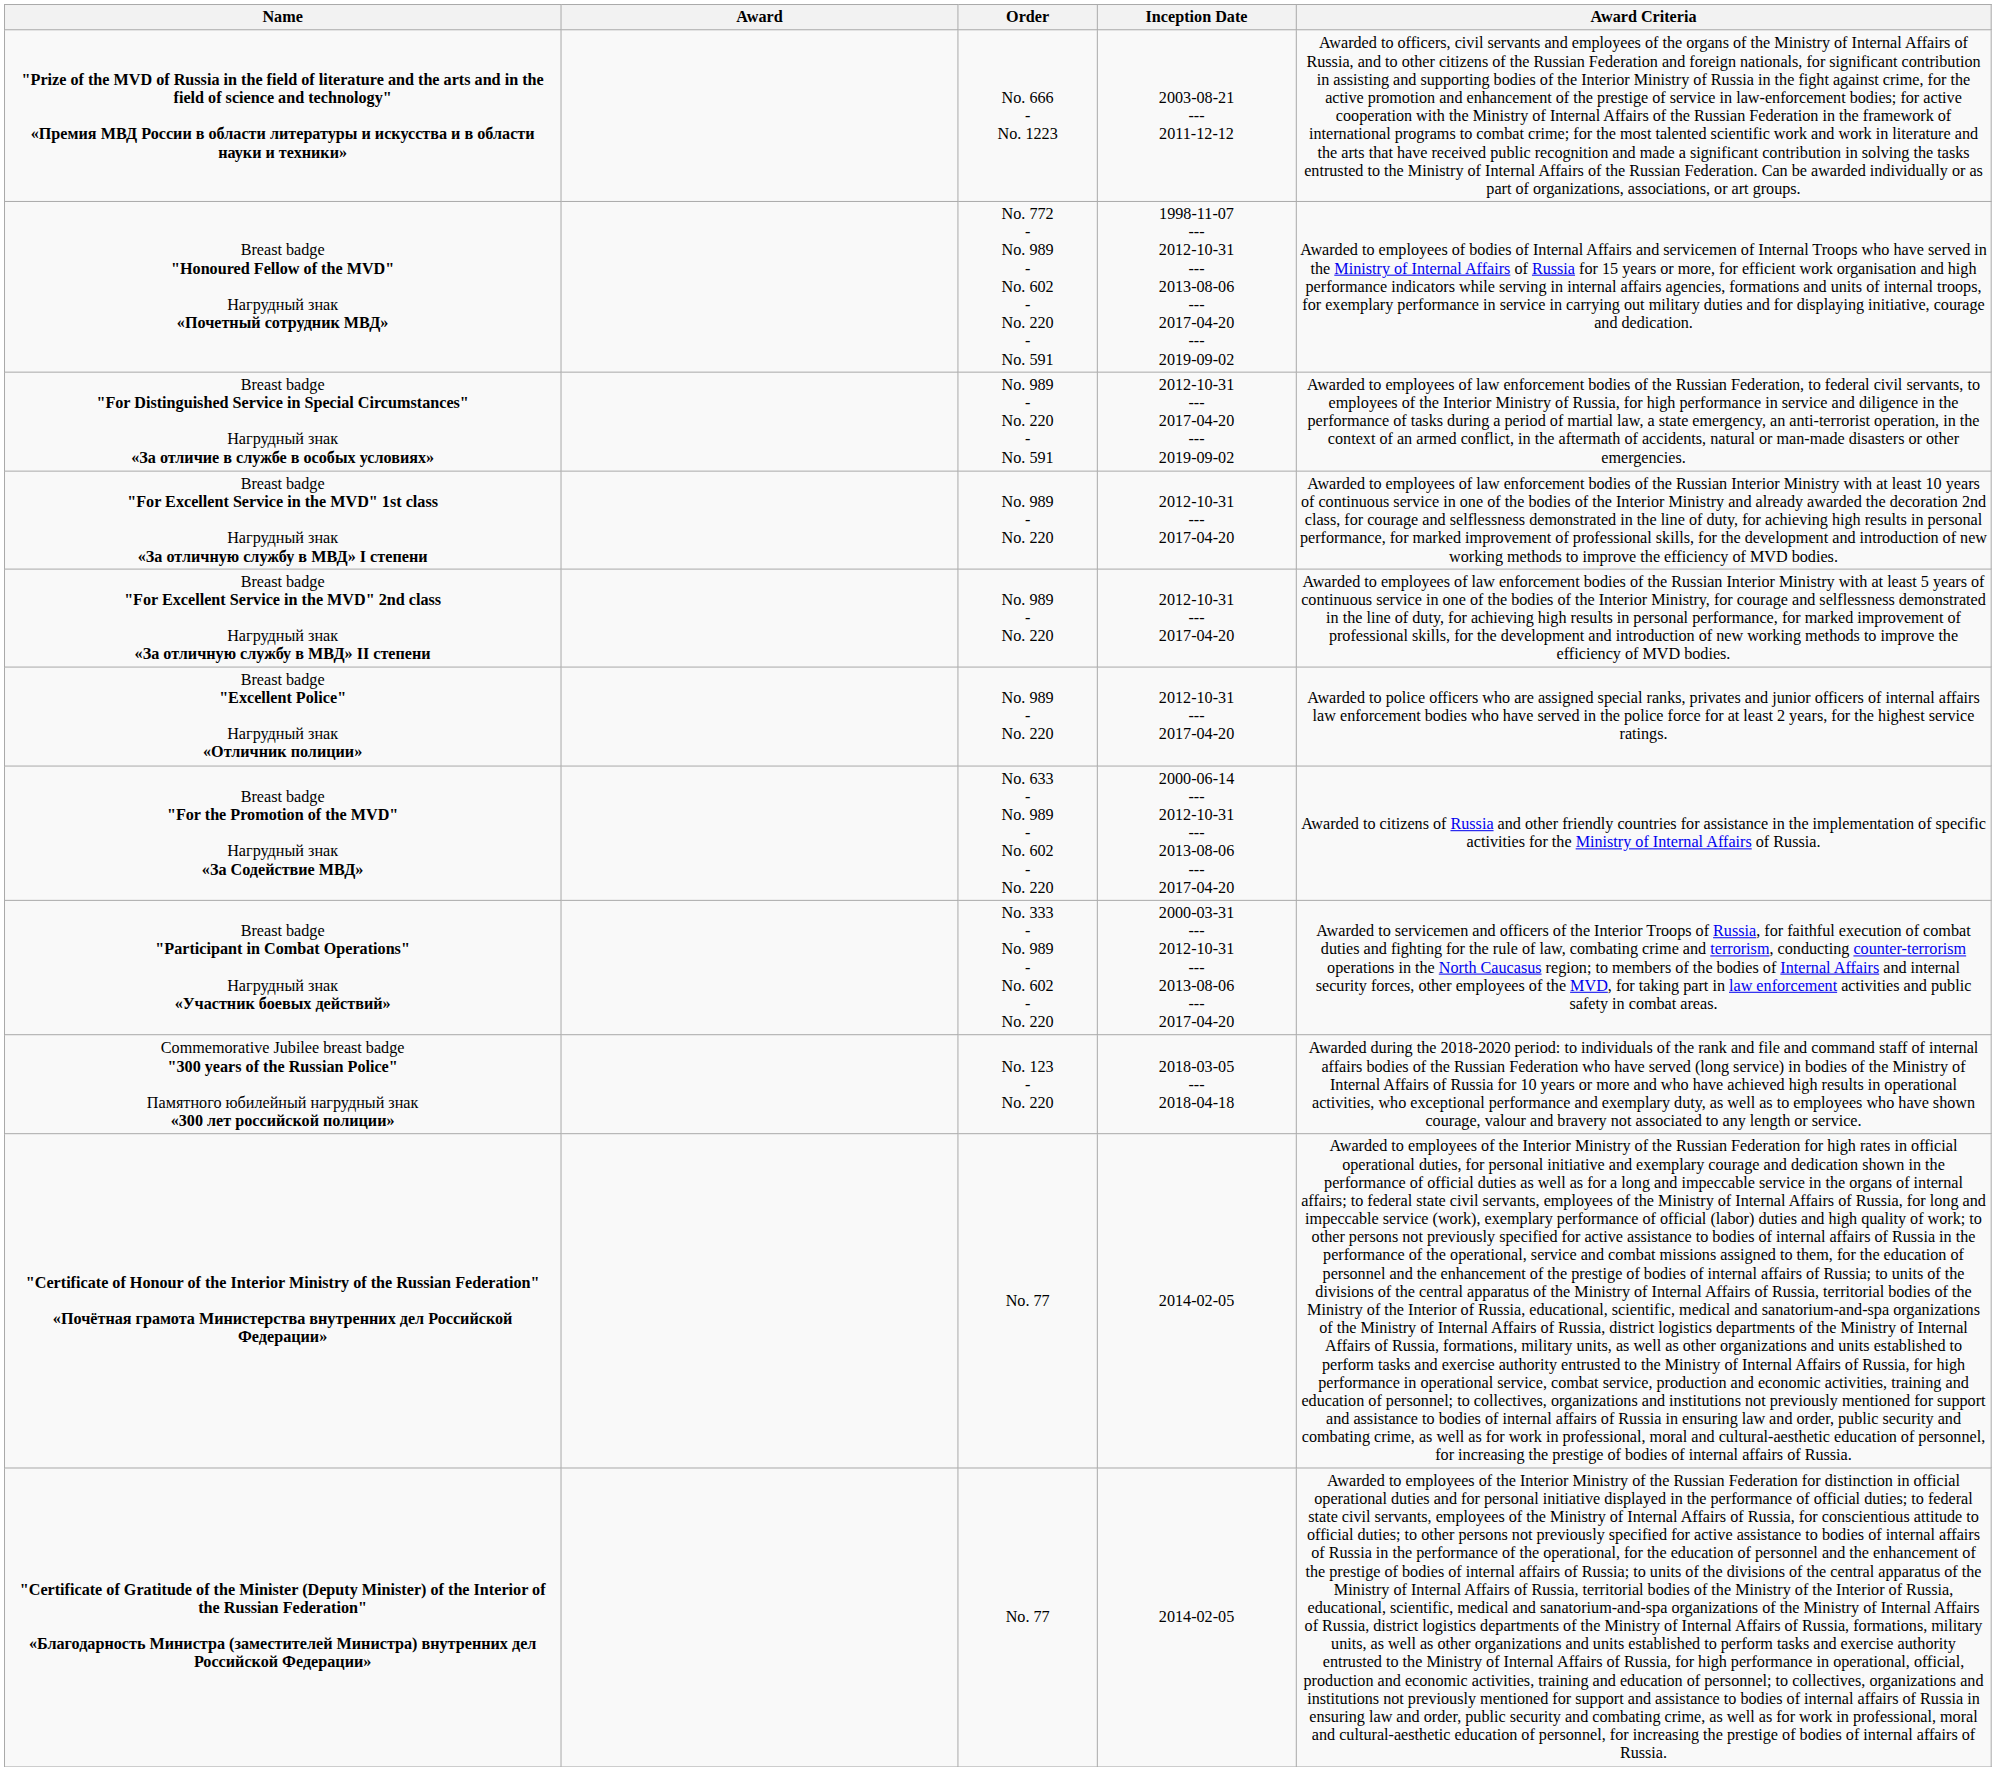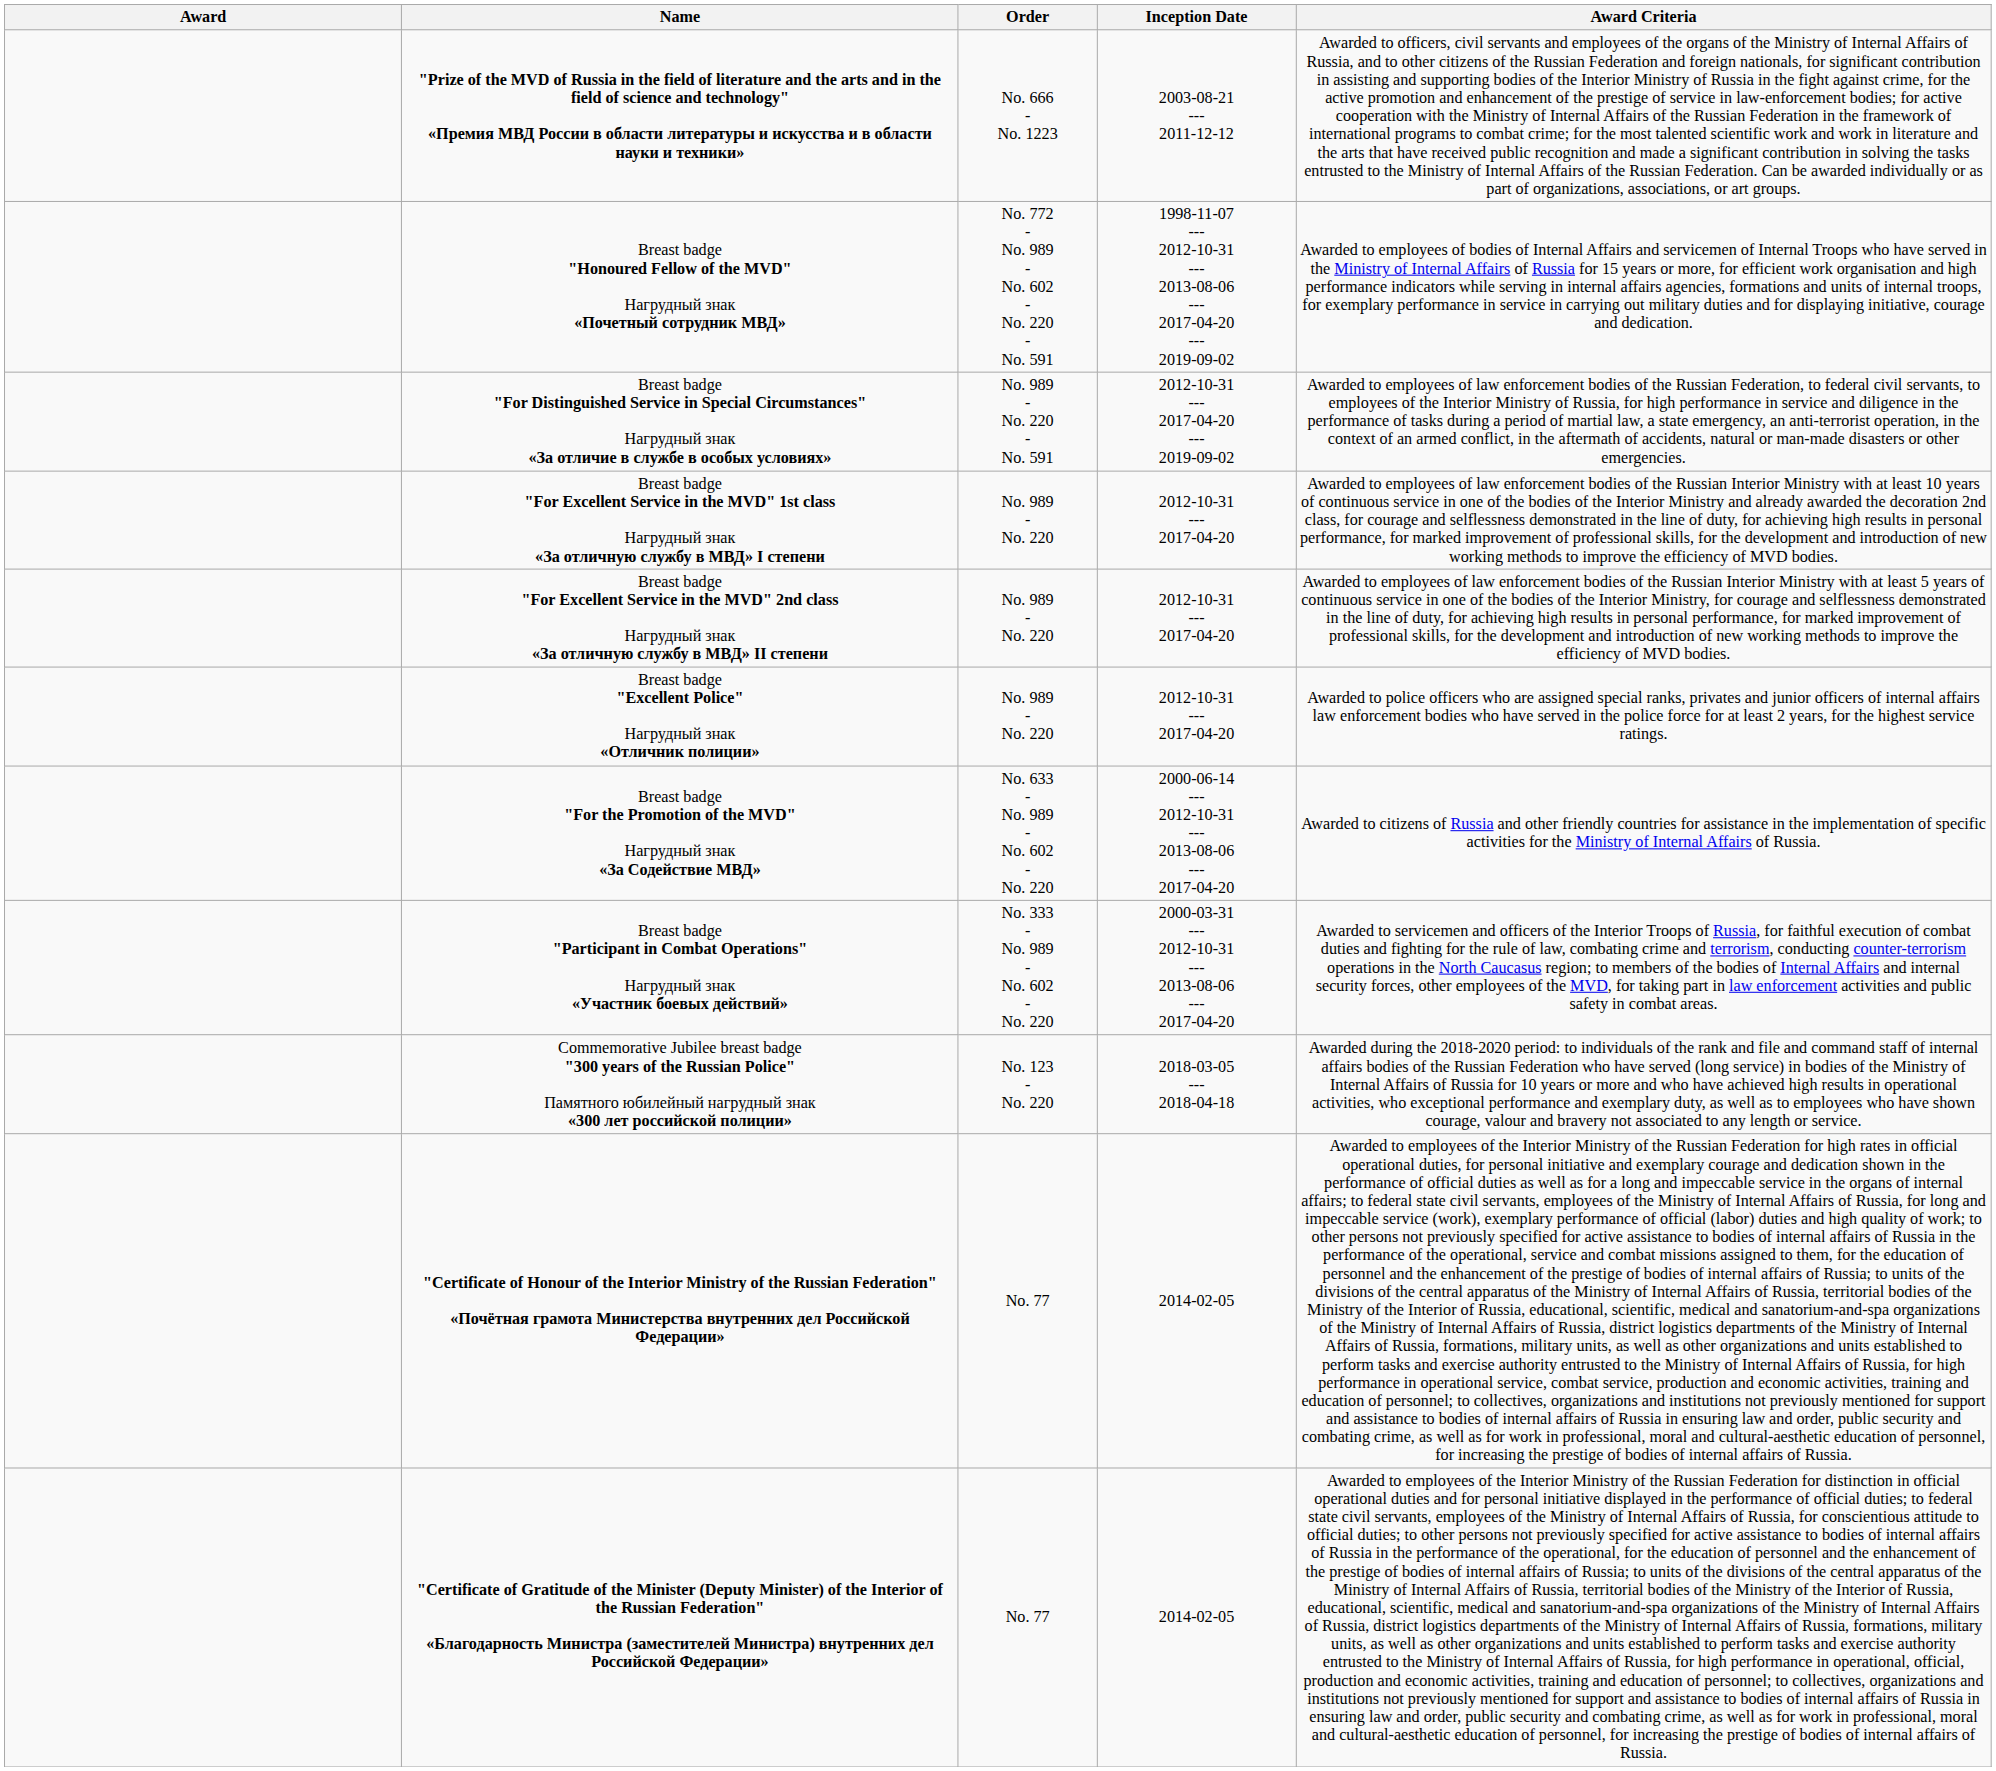columns swapped: (759, 17) <-> (283, 17)
